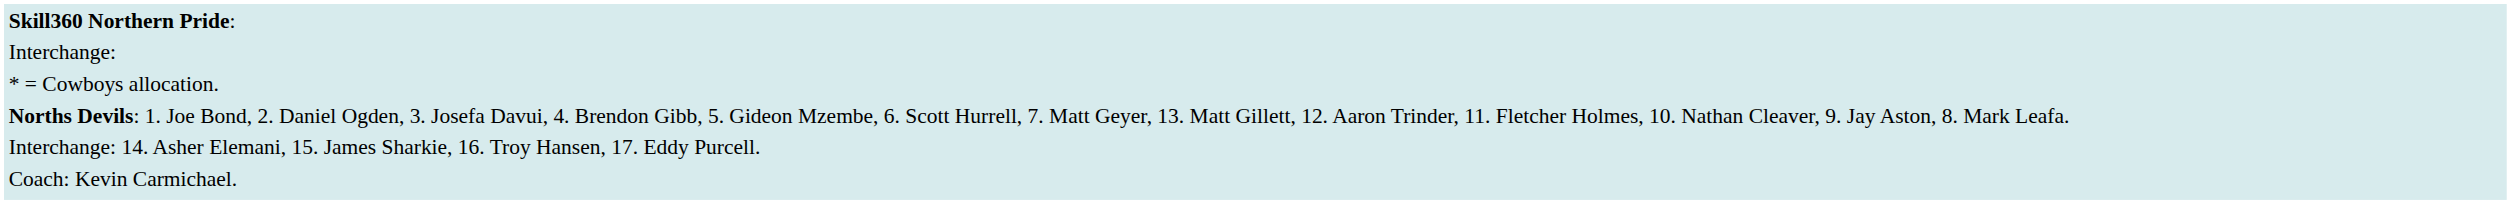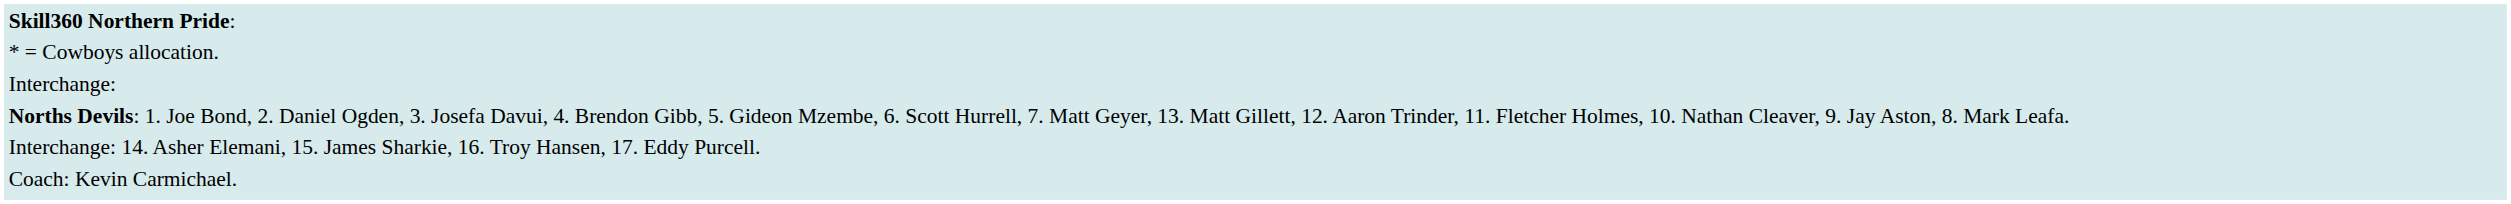(62, 52) Interchange: -> (114, 52) * = Cowboys allocation.
(114, 84) * = Cowboys allocation. -> (62, 84) Interchange:
